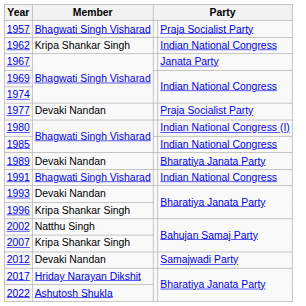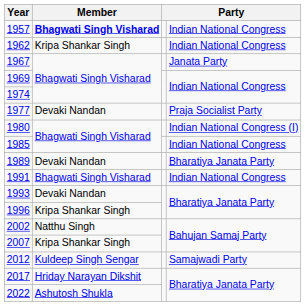(93, 29) normal -> (97, 29) bold
(207, 29) Praja Socialist Party -> (227, 29) Indian National Congress
(70, 260) Devaki Nandan -> (87, 260) Kuldeep Singh Sengar
